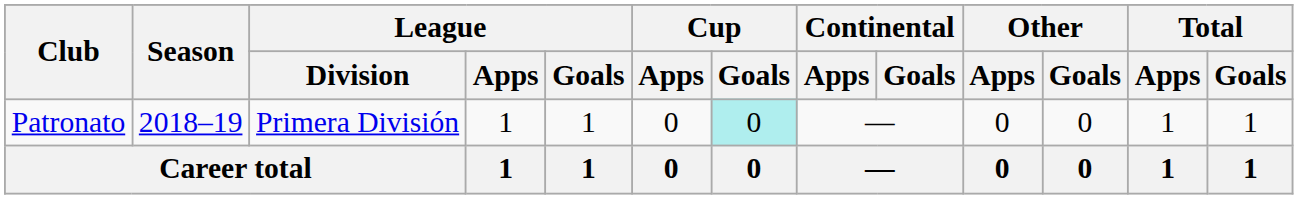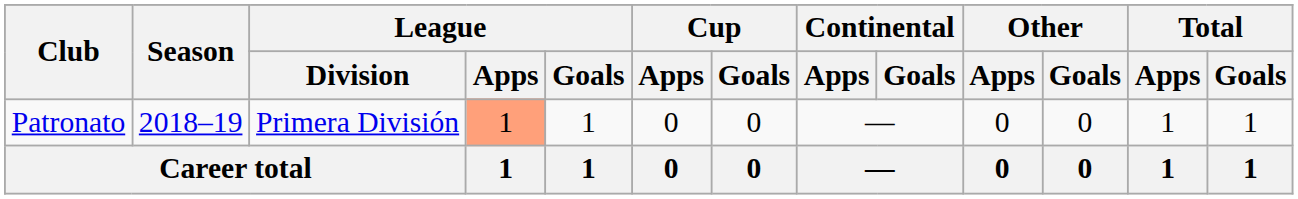(506, 121) no background -> (506, 121) lightsalmon background
(754, 121) paleturquoise background -> (754, 121) no background
